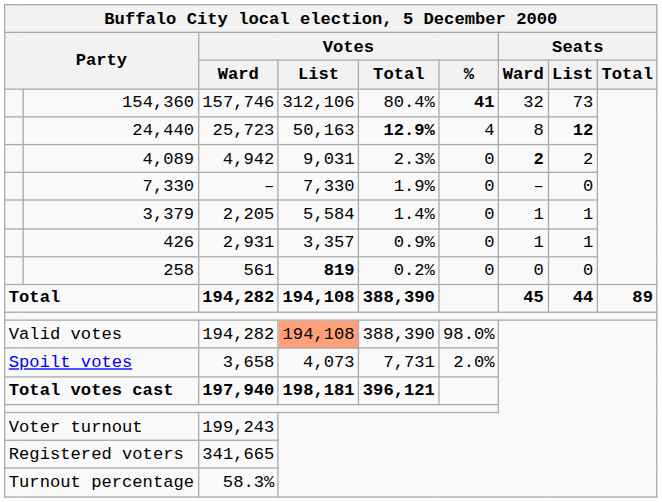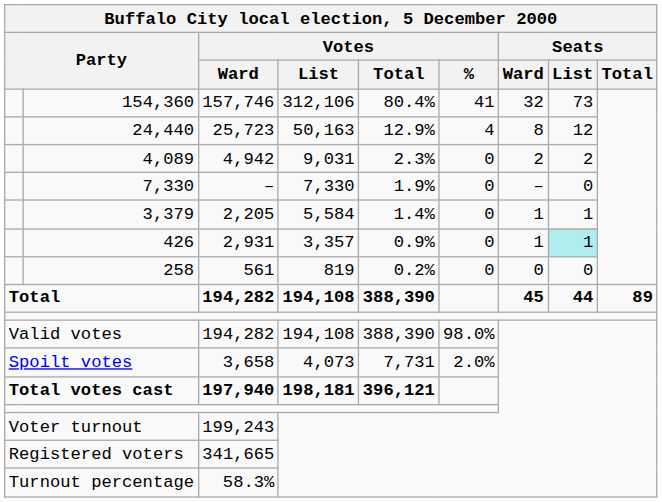(484, 103) bold -> (484, 103) normal
(409, 131) bold -> (409, 131) normal
(583, 131) bold -> (583, 131) normal
(539, 158) bold -> (539, 158) normal
(588, 242) no background -> (588, 242) paleturquoise background
(339, 270) bold -> (339, 270) normal
(319, 334) lightsalmon background -> (319, 334) no background
